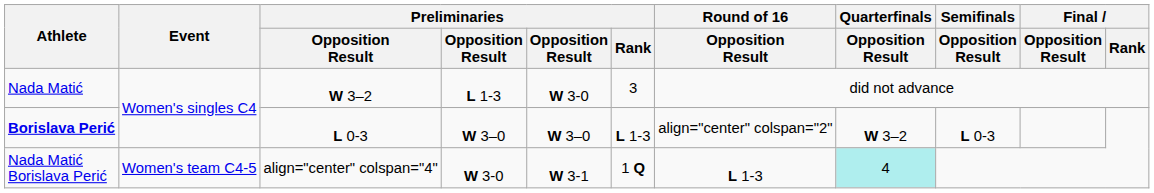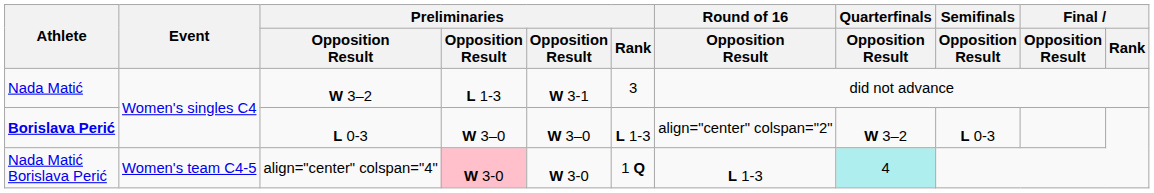(569, 96) W 3-0 -> (569, 96) W 3-1
(484, 176) no background -> (484, 176) pink background
(569, 176) W 3-1 -> (569, 176) W 3-0
